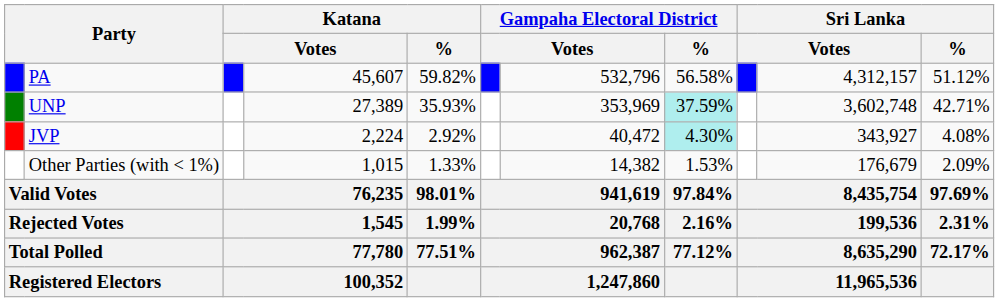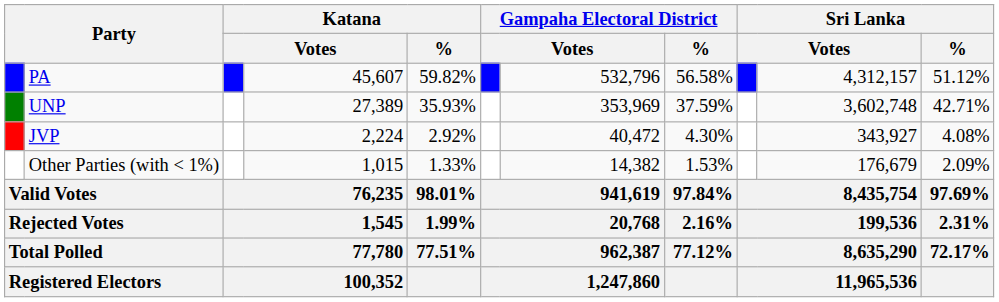(704, 106) paleturquoise background -> (704, 106) no background
(709, 135) paleturquoise background -> (709, 135) no background
